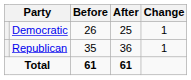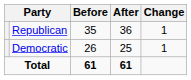rows swapped: (40, 48) <-> (40, 30)
